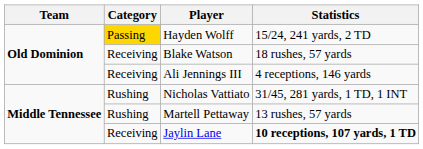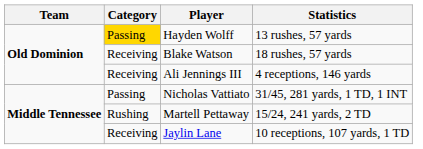(313, 34) 15/24, 241 yards, 2 TD -> (303, 34) 13 rushes, 57 yards
(128, 94) Rushing -> (126, 94) Passing
(303, 113) 13 rushes, 57 yards -> (313, 113) 15/24, 241 yards, 2 TD
(336, 133) bold -> (332, 133) normal
